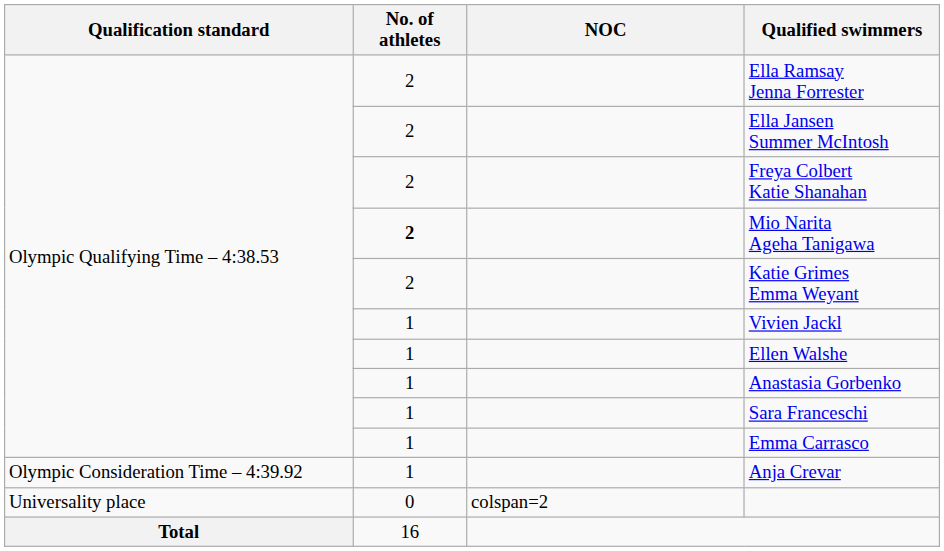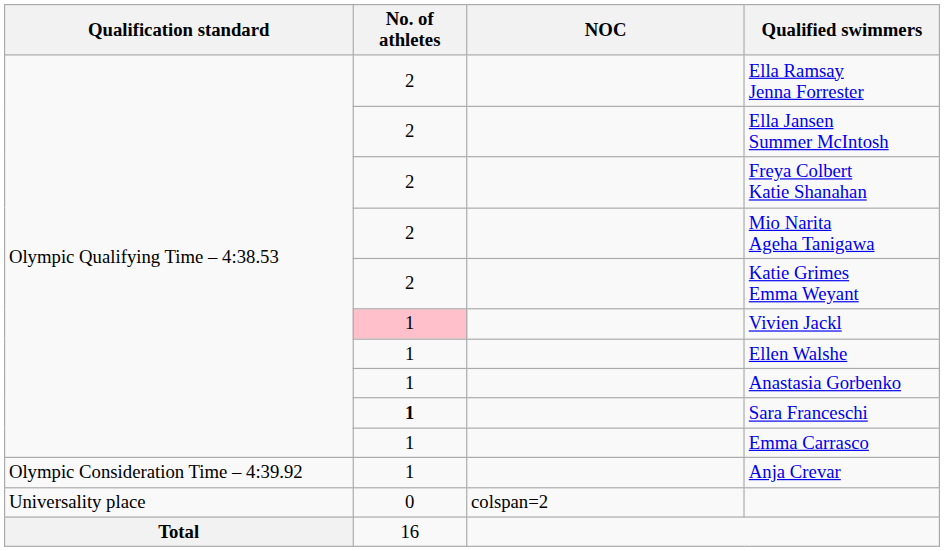(410, 232) bold -> (410, 232) normal
(410, 323) no background -> (410, 323) pink background
(410, 412) normal -> (410, 412) bold
